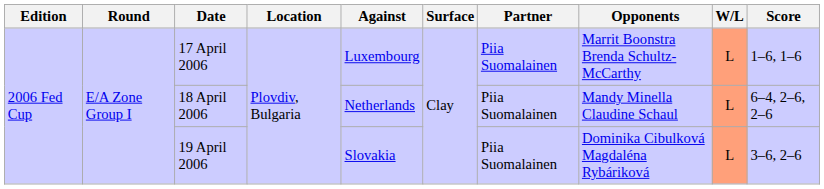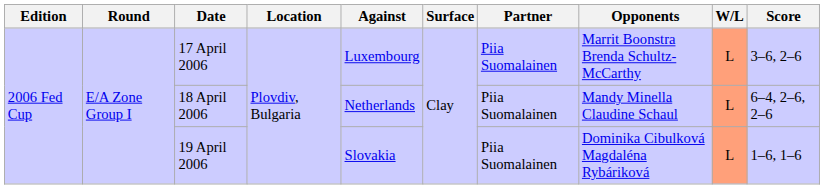(776, 56) 1–6, 1–6 -> (776, 56) 3–6, 2–6
(776, 154) 3–6, 2–6 -> (776, 154) 1–6, 1–6
